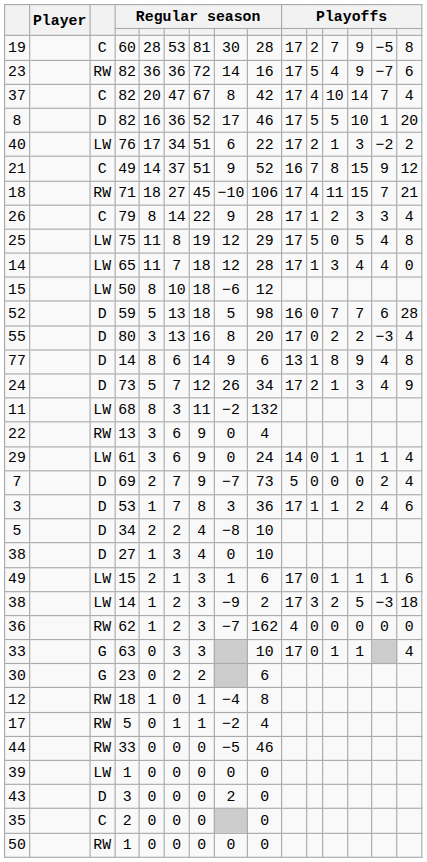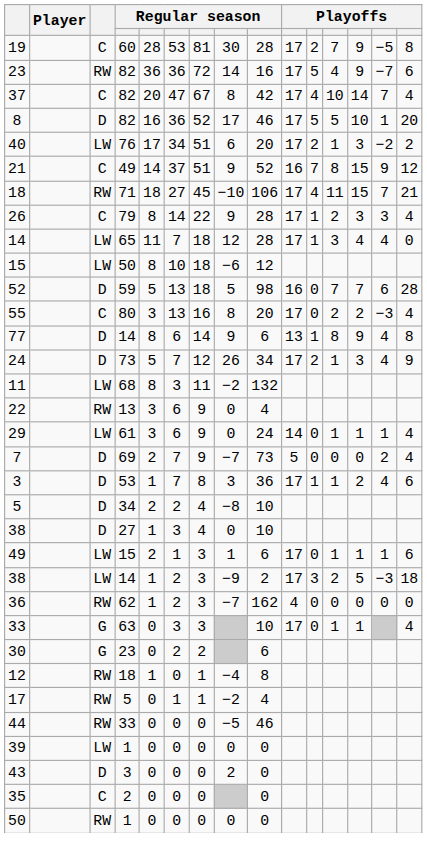(265, 144) 22 -> (265, 144) 20
- row: (17, 241)
(102, 338) D -> (102, 314) C
